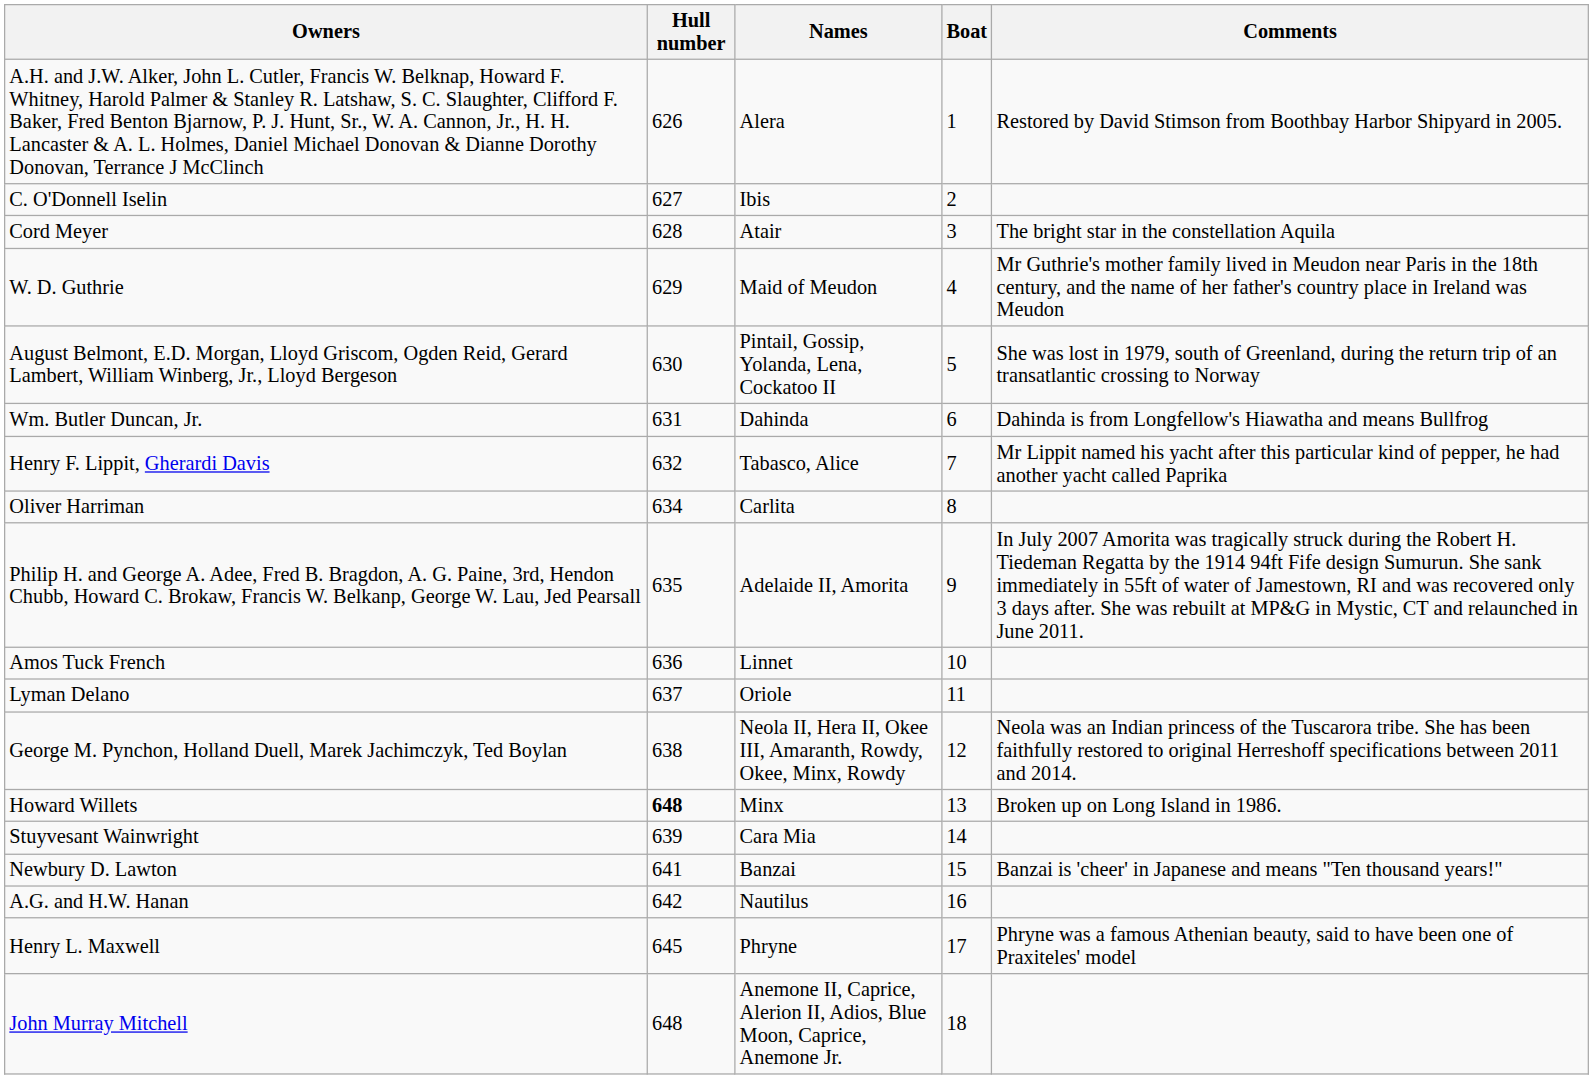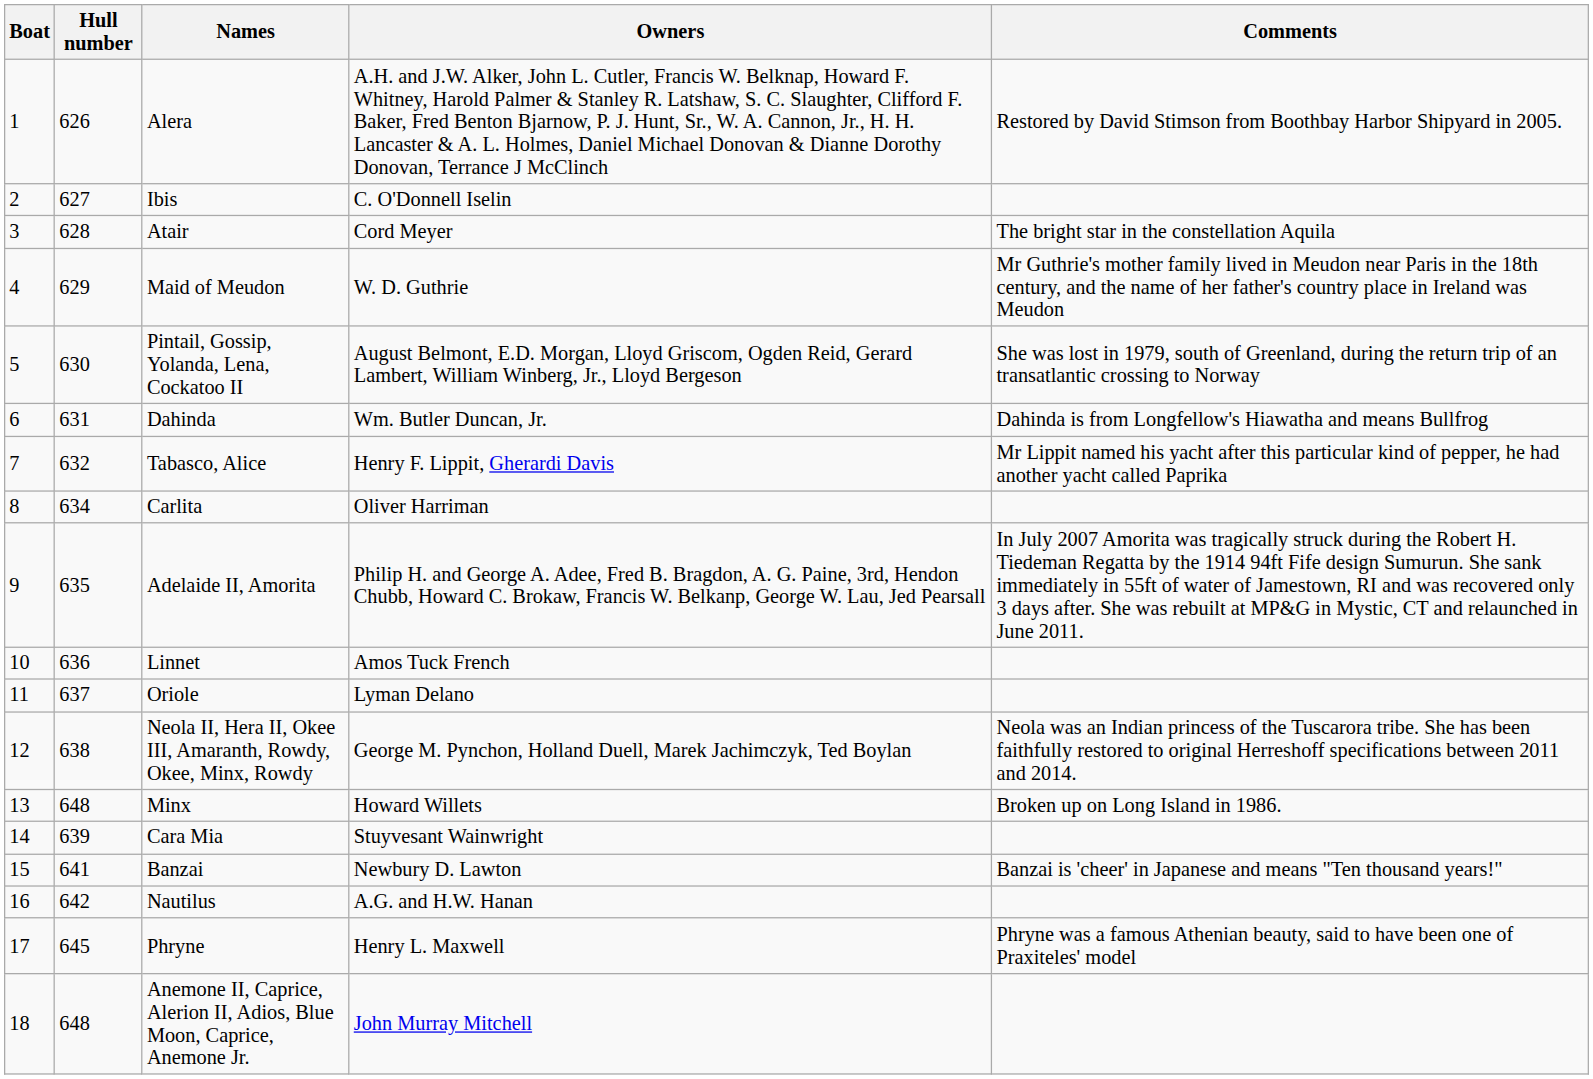columns swapped: (967, 32) <-> (326, 32)
(667, 805) bold -> (75, 805) normal
